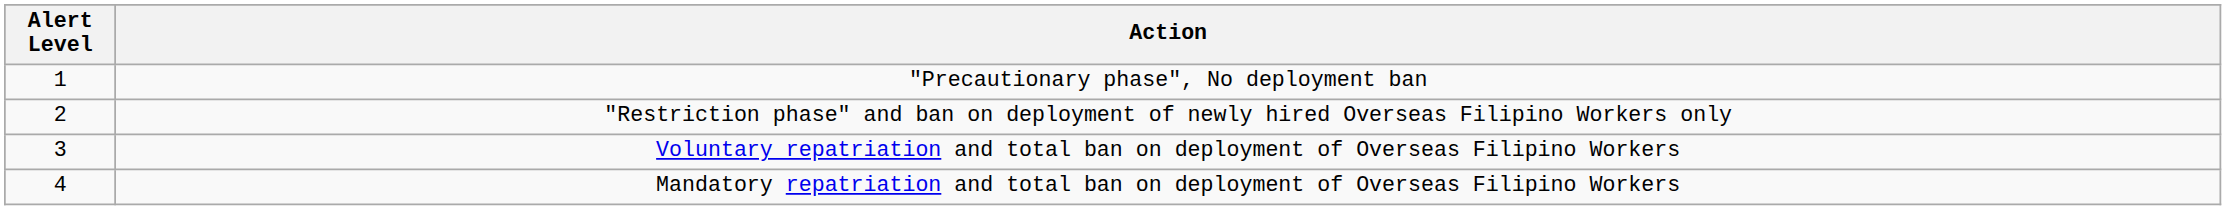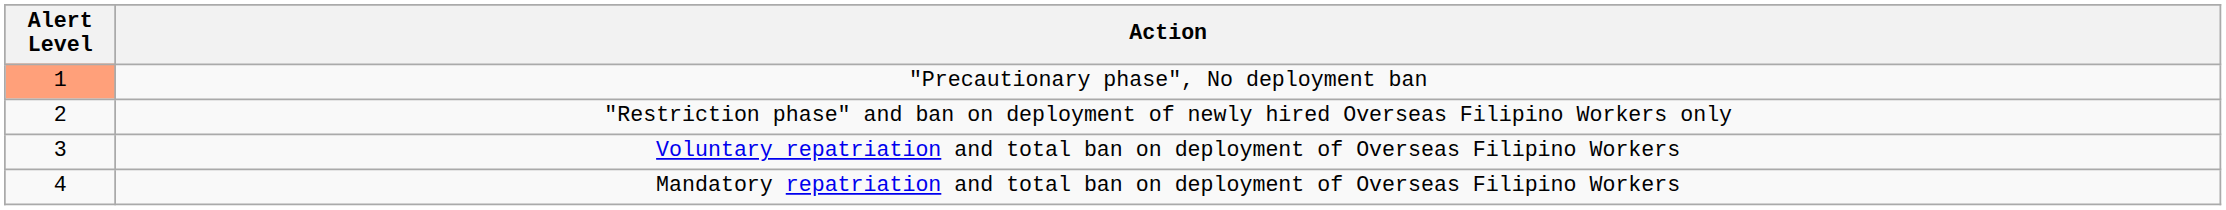(60, 82) no background -> (60, 82) lightsalmon background
